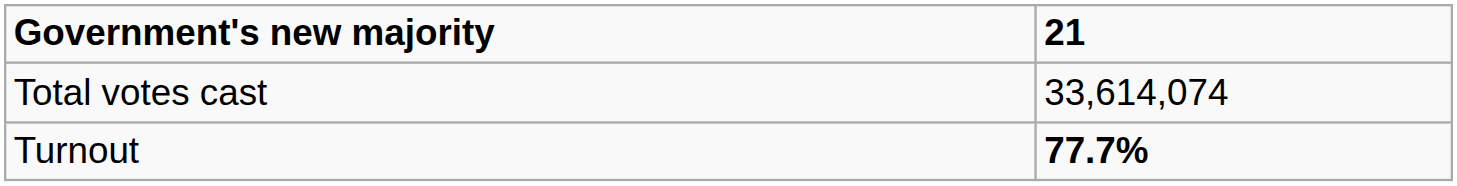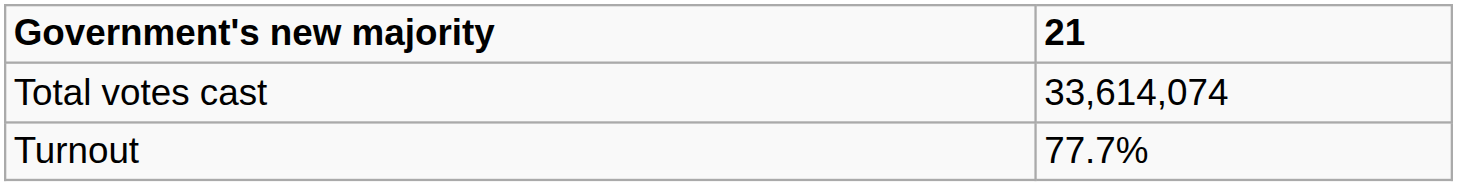(1096, 150) bold -> (1096, 150) normal
